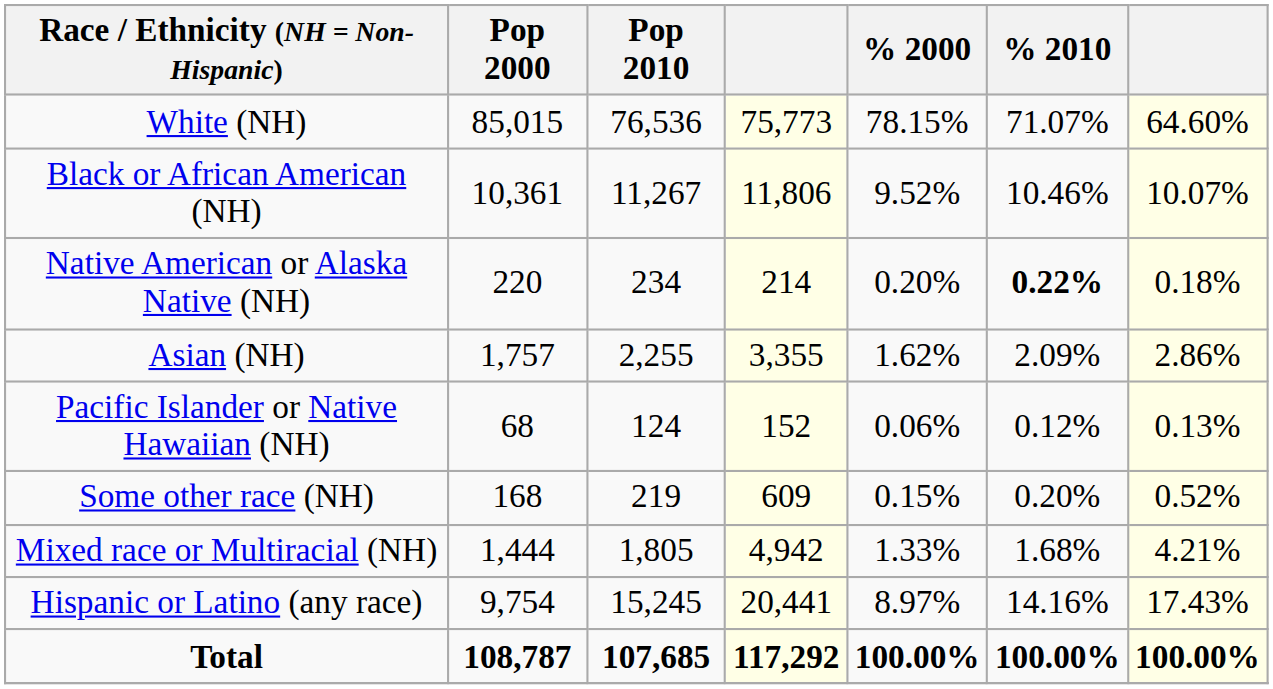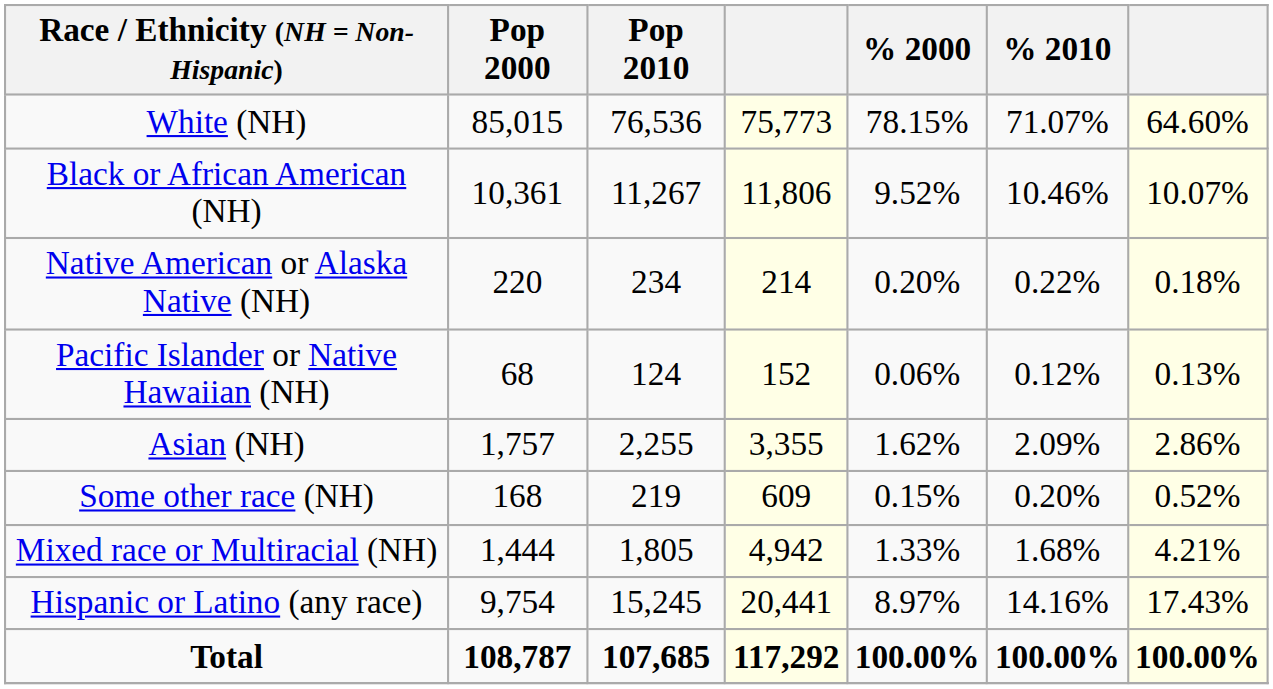(1057, 282) bold -> (1057, 282) normal
rows swapped: (227, 354) <-> (227, 425)
